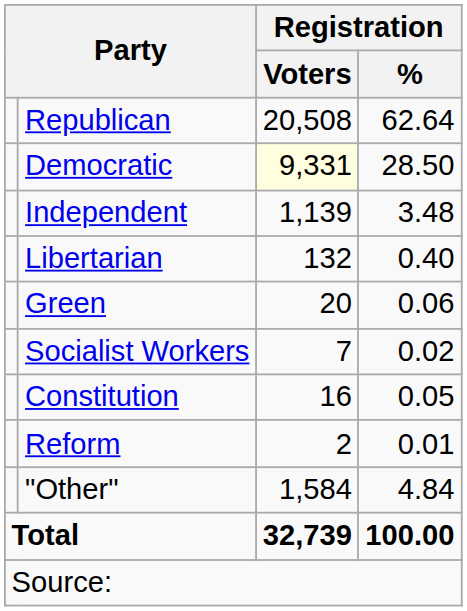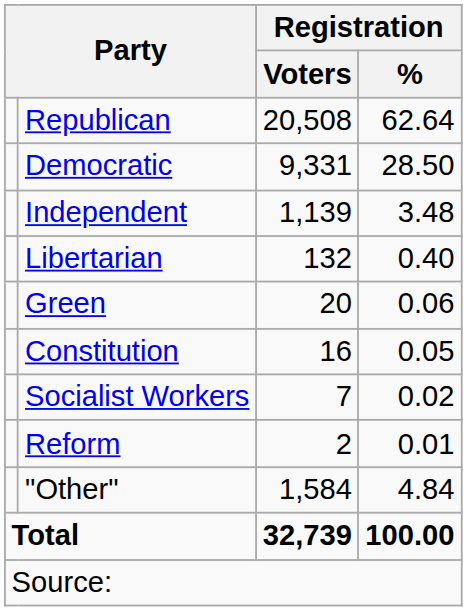(315, 166) lightyellow background -> (315, 166) no background
rows swapped: (102, 397) <-> (137, 350)
